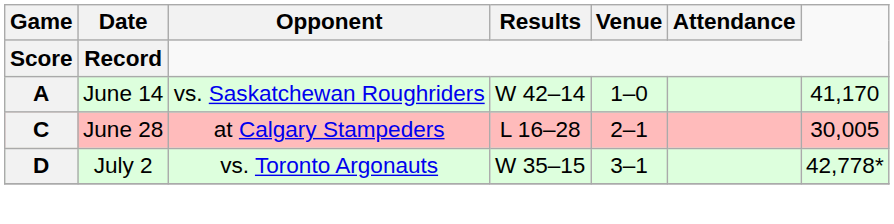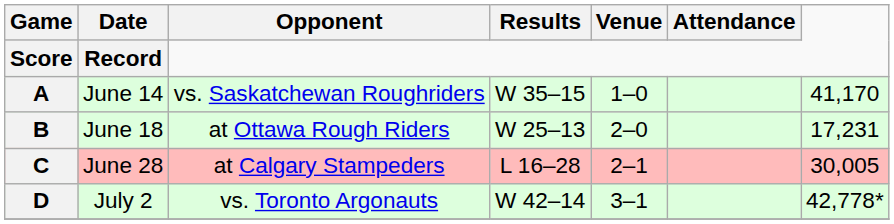(540, 93) W 42–14 -> (540, 93) W 35–15
+ row: (41, 129)
(540, 165) W 35–15 -> (540, 201) W 42–14
